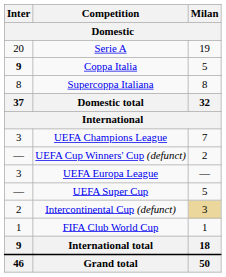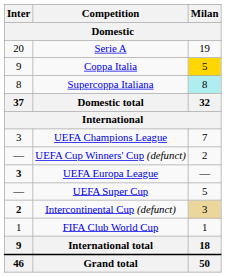(19, 67) bold -> (19, 67) normal
(205, 67) no background -> (205, 67) gold background
(205, 85) no background -> (205, 85) paleturquoise background
(19, 174) normal -> (19, 174) bold
(19, 209) normal -> (19, 209) bold
